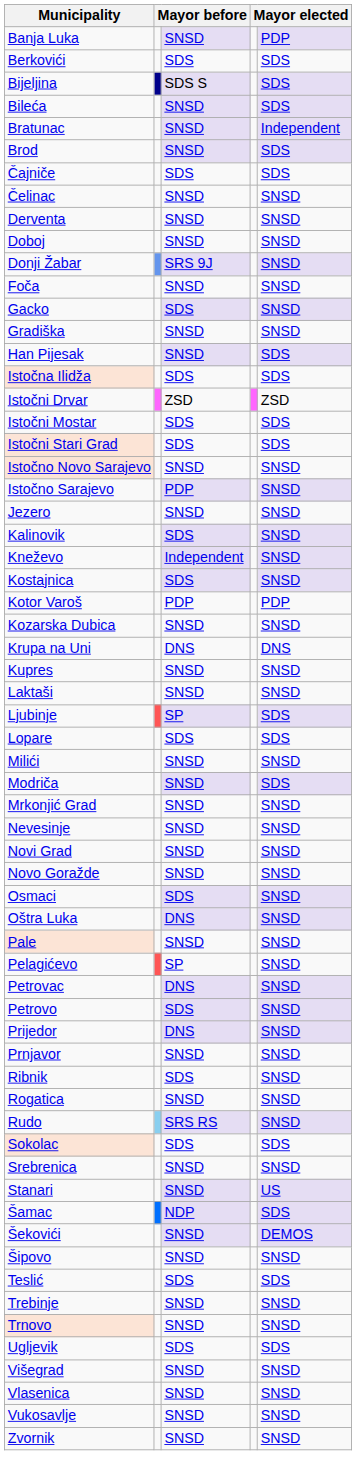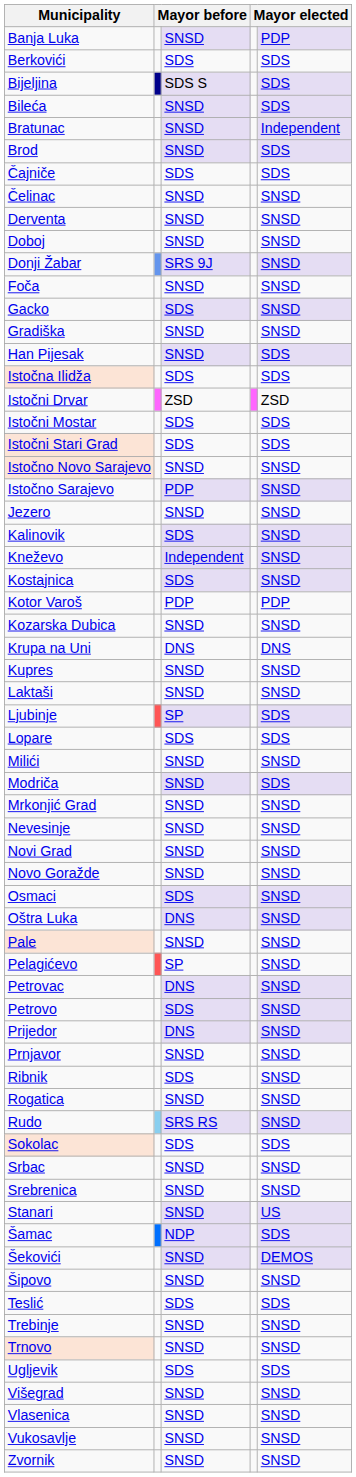+ row: (26, 1167)
